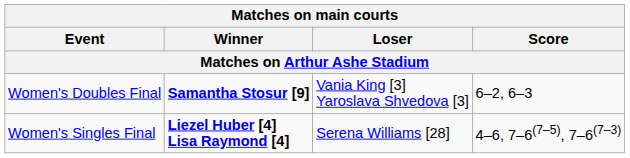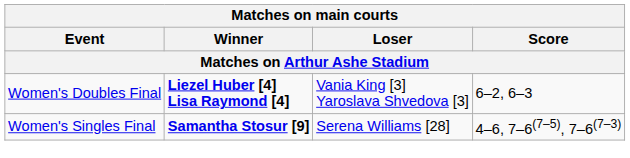(239, 93) Samantha Stosur [9] -> (229, 93) Liezel Huber [4] Lisa Raymond [4]
(229, 132) Liezel Huber [4] Lisa Raymond [4] -> (239, 126) Samantha Stosur [9]
